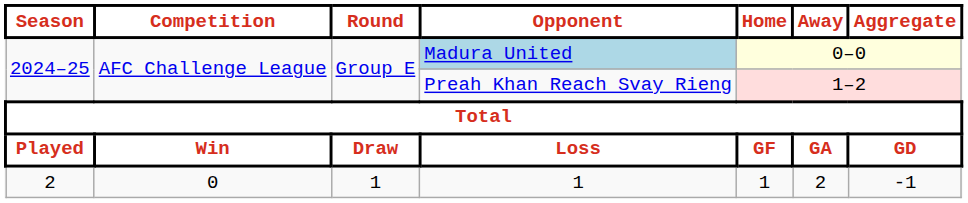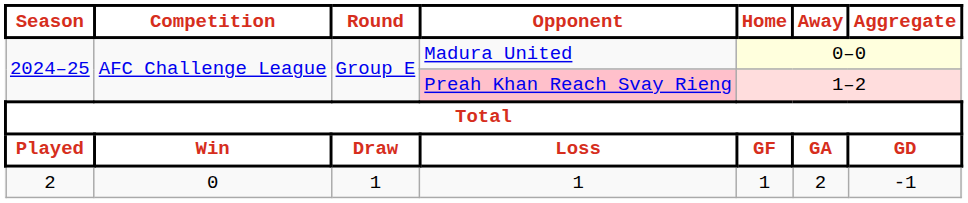(498, 54) lightblue background -> (498, 54) no background
(578, 85) no background -> (578, 85) pink background
